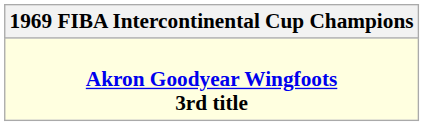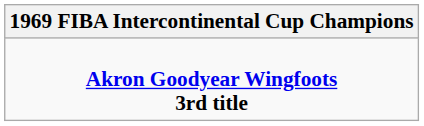(212, 91) lightyellow background -> (212, 91) no background
